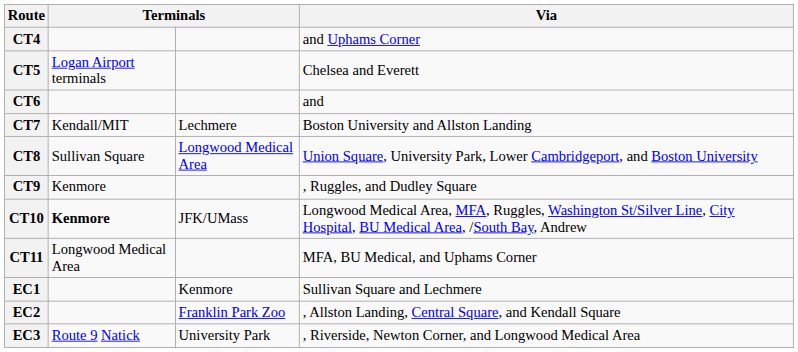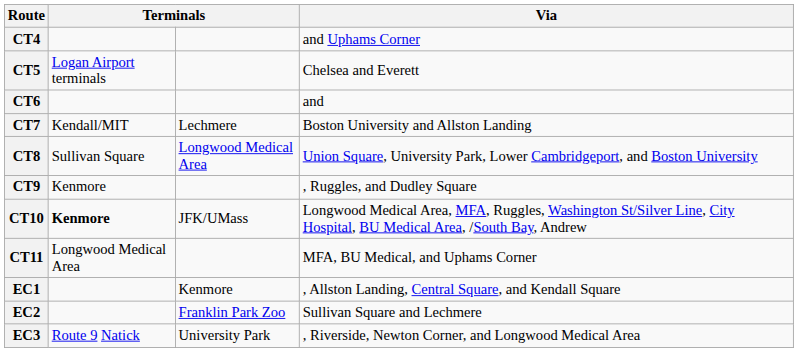(392, 289) Sullivan Square and Lechmere -> (462, 289) , Allston Landing, Central Square, and Kendall Square
(462, 312) , Allston Landing, Central Square, and Kendall Square -> (392, 312) Sullivan Square and Lechmere
